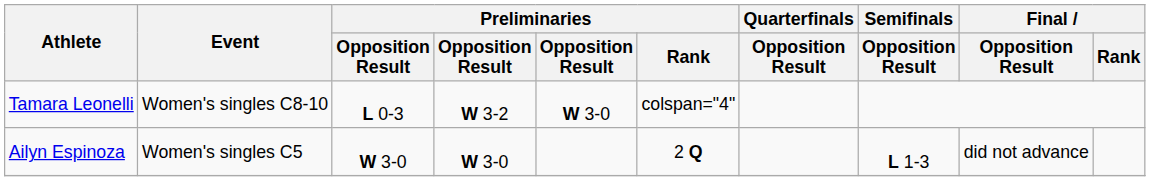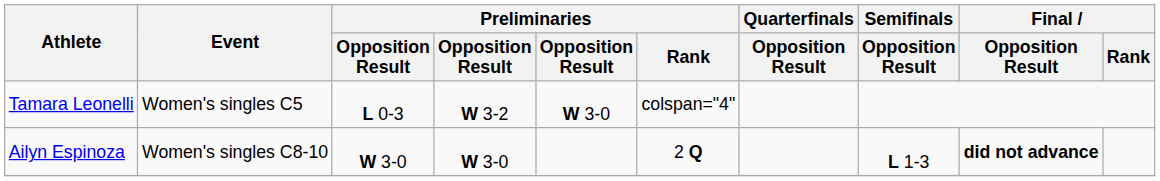(235, 104) Women's singles C8-10 -> (222, 104) Women's singles C5
(222, 152) Women's singles C5 -> (235, 152) Women's singles C8-10
(1026, 152) normal -> (1031, 152) bold
